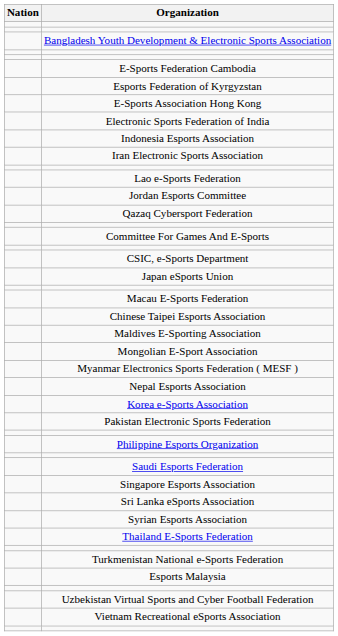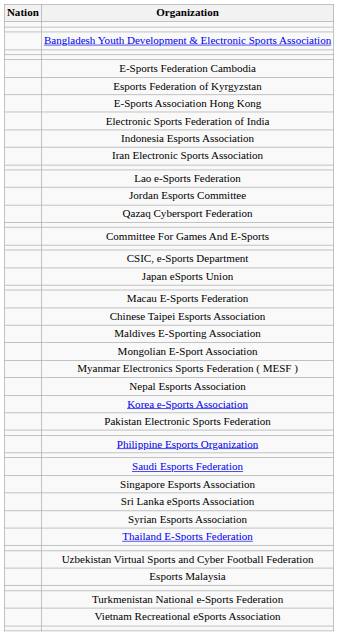(188, 559) Turkmenistan National e-Sports Federation -> (188, 559) Uzbekistan Virtual Sports and Cyber Football Federation
(188, 599) Uzbekistan Virtual Sports and Cyber Football Federation -> (188, 599) Turkmenistan National e-Sports Federation
